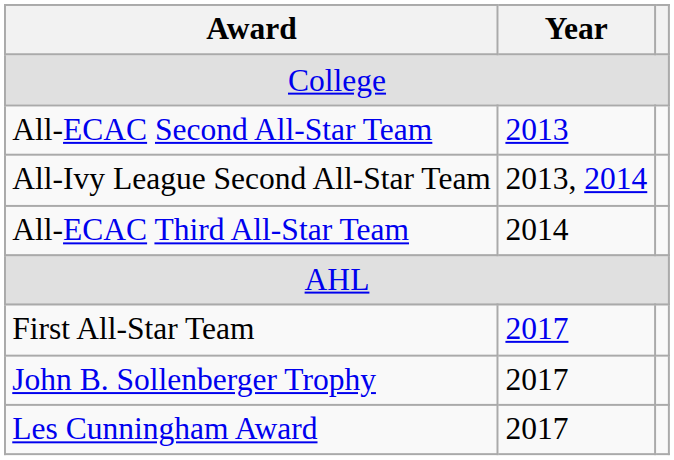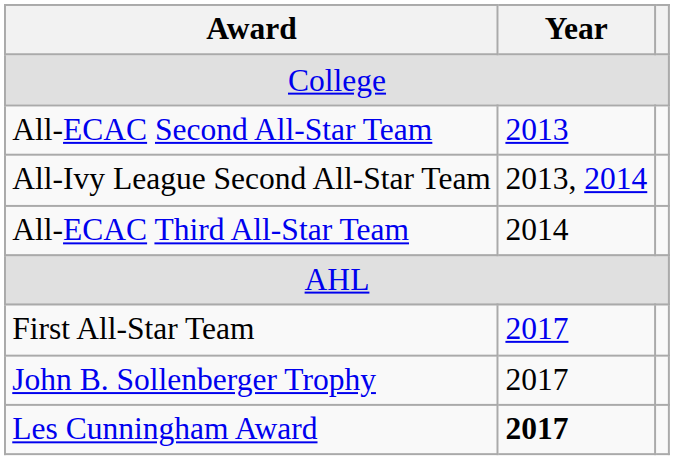(537, 429) normal -> (537, 429) bold
